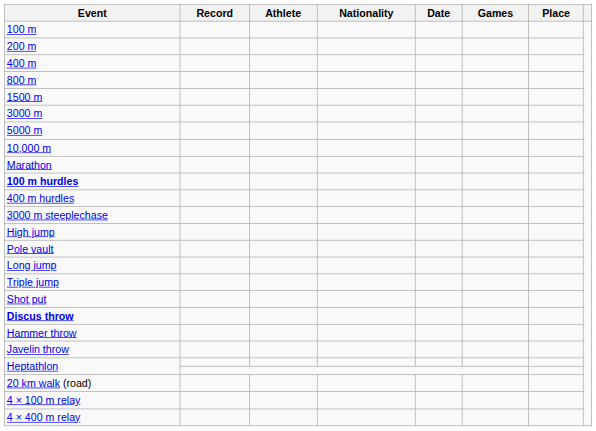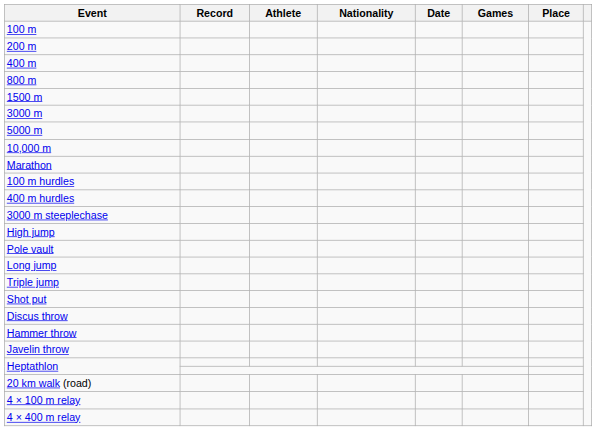(43, 181) bold -> (41, 181) normal
(40, 316) bold -> (37, 316) normal
